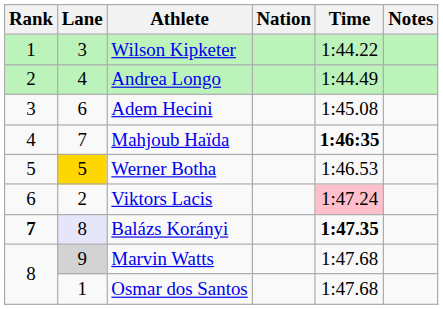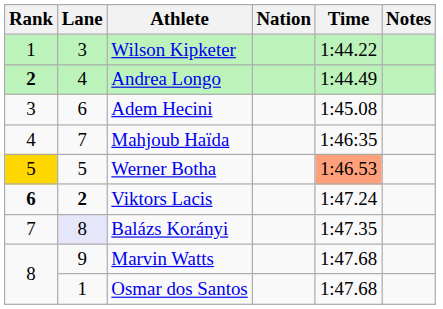(31, 79) normal -> (31, 79) bold
(350, 139) bold -> (349, 139) normal
(31, 169) no background -> (31, 169) gold background
(82, 169) gold background -> (82, 169) no background
(350, 169) no background -> (349, 169) lightsalmon background
(31, 199) normal -> (31, 199) bold
(82, 199) normal -> (82, 199) bold
(350, 199) pink background -> (349, 199) no background
(31, 229) bold -> (31, 229) normal
(350, 229) bold -> (349, 229) normal
(82, 259) lightgrey background -> (82, 259) no background
